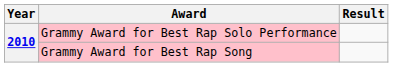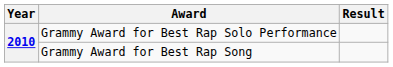(189, 33) pink background -> (189, 33) no background
(147, 52) pink background -> (147, 52) no background
